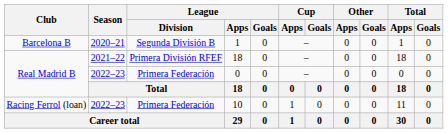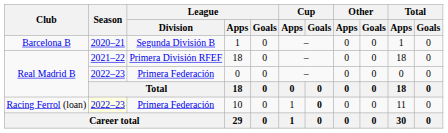(108, 105) no background -> (108, 105) lightyellow background
(319, 105) normal -> (319, 105) bold
